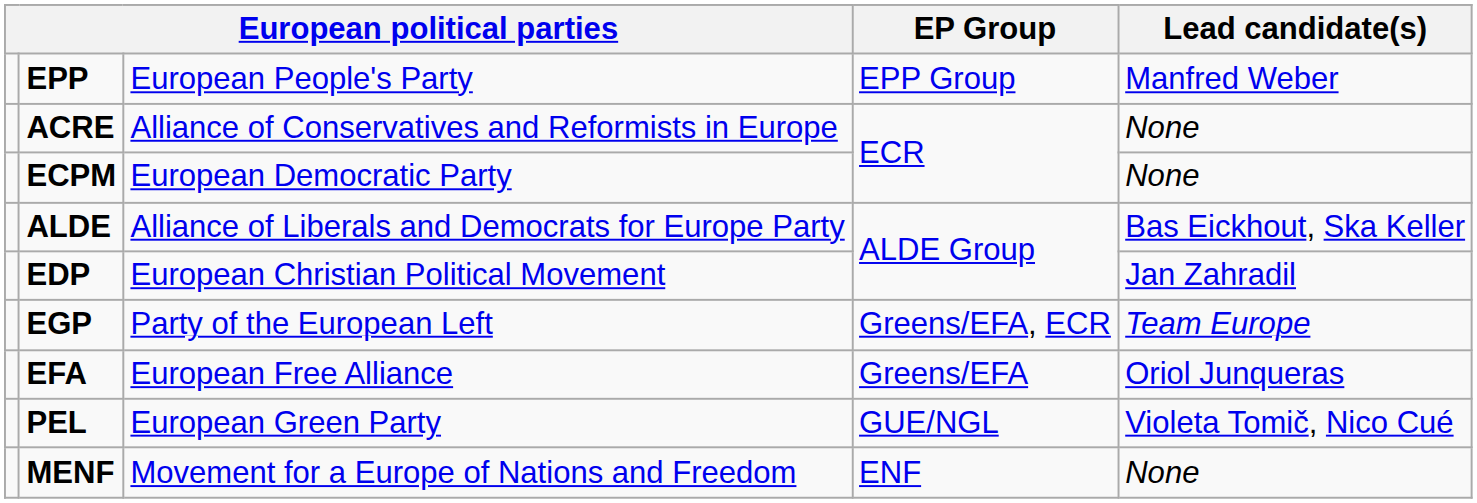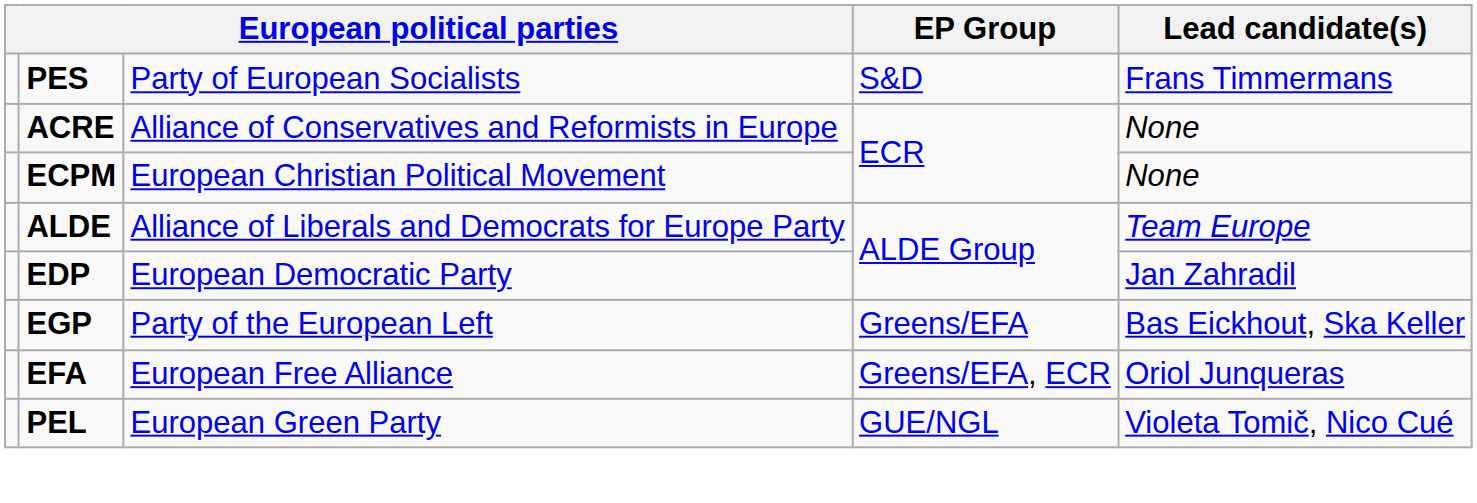- row: (57, 78)
+ row: (57, 78)
(321, 176) European Democratic Party -> (398, 176) European Christian Political Movement
(1295, 226) Bas Eickhout, Ska Keller -> (1218, 226) Team Europe
(398, 275) European Christian Political Movement -> (321, 275) European Democratic Party
(985, 324) Greens/EFA, ECR -> (944, 324) Greens/EFA
(1218, 324) Team Europe -> (1295, 324) Bas Eickhout, Ska Keller
(944, 373) Greens/EFA -> (985, 373) Greens/EFA, ECR
- row: (70, 472)
